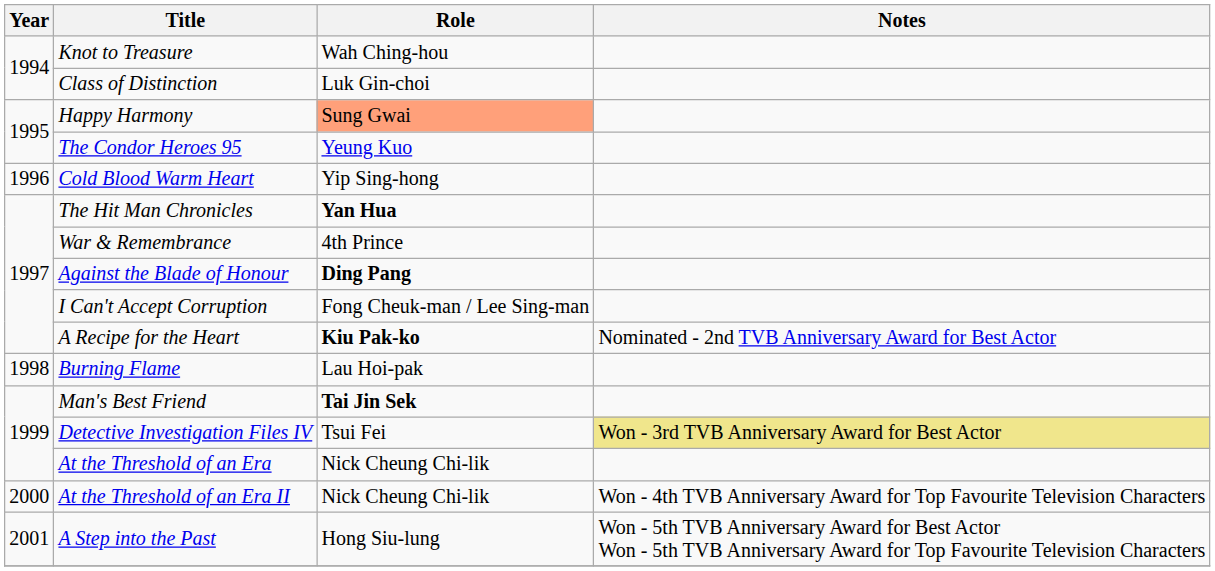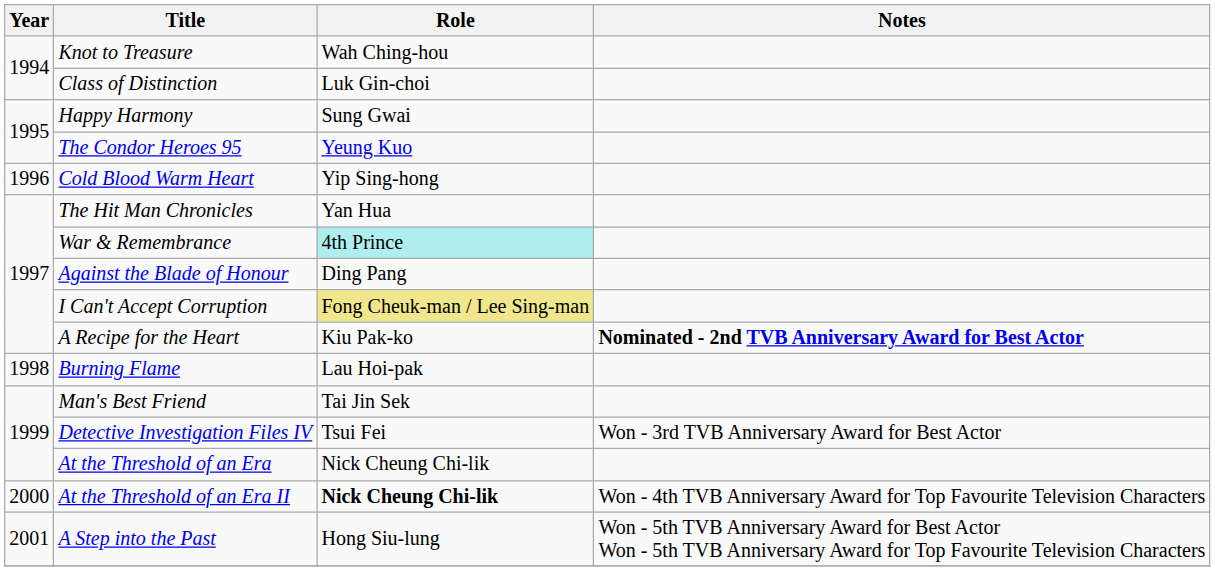(366, 115) lightsalmon background -> (366, 115) no background
(359, 210) bold -> (356, 210) normal
(362, 242) no background -> (362, 242) paleturquoise background
(366, 274) bold -> (364, 274) normal
(455, 305) no background -> (455, 305) khaki background
(371, 337) bold -> (367, 337) normal
(827, 337) normal -> (841, 337) bold
(369, 400) bold -> (366, 400) normal
(800, 432) khaki background -> (800, 432) no background
(405, 496) normal -> (410, 496) bold
